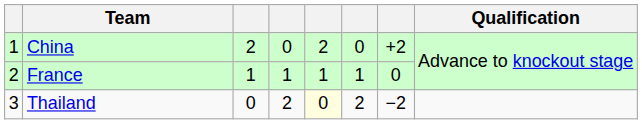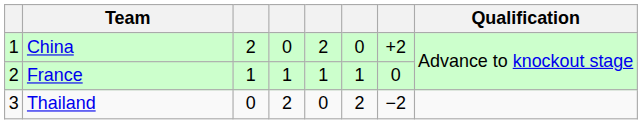(323, 103) lightyellow background -> (323, 103) no background
